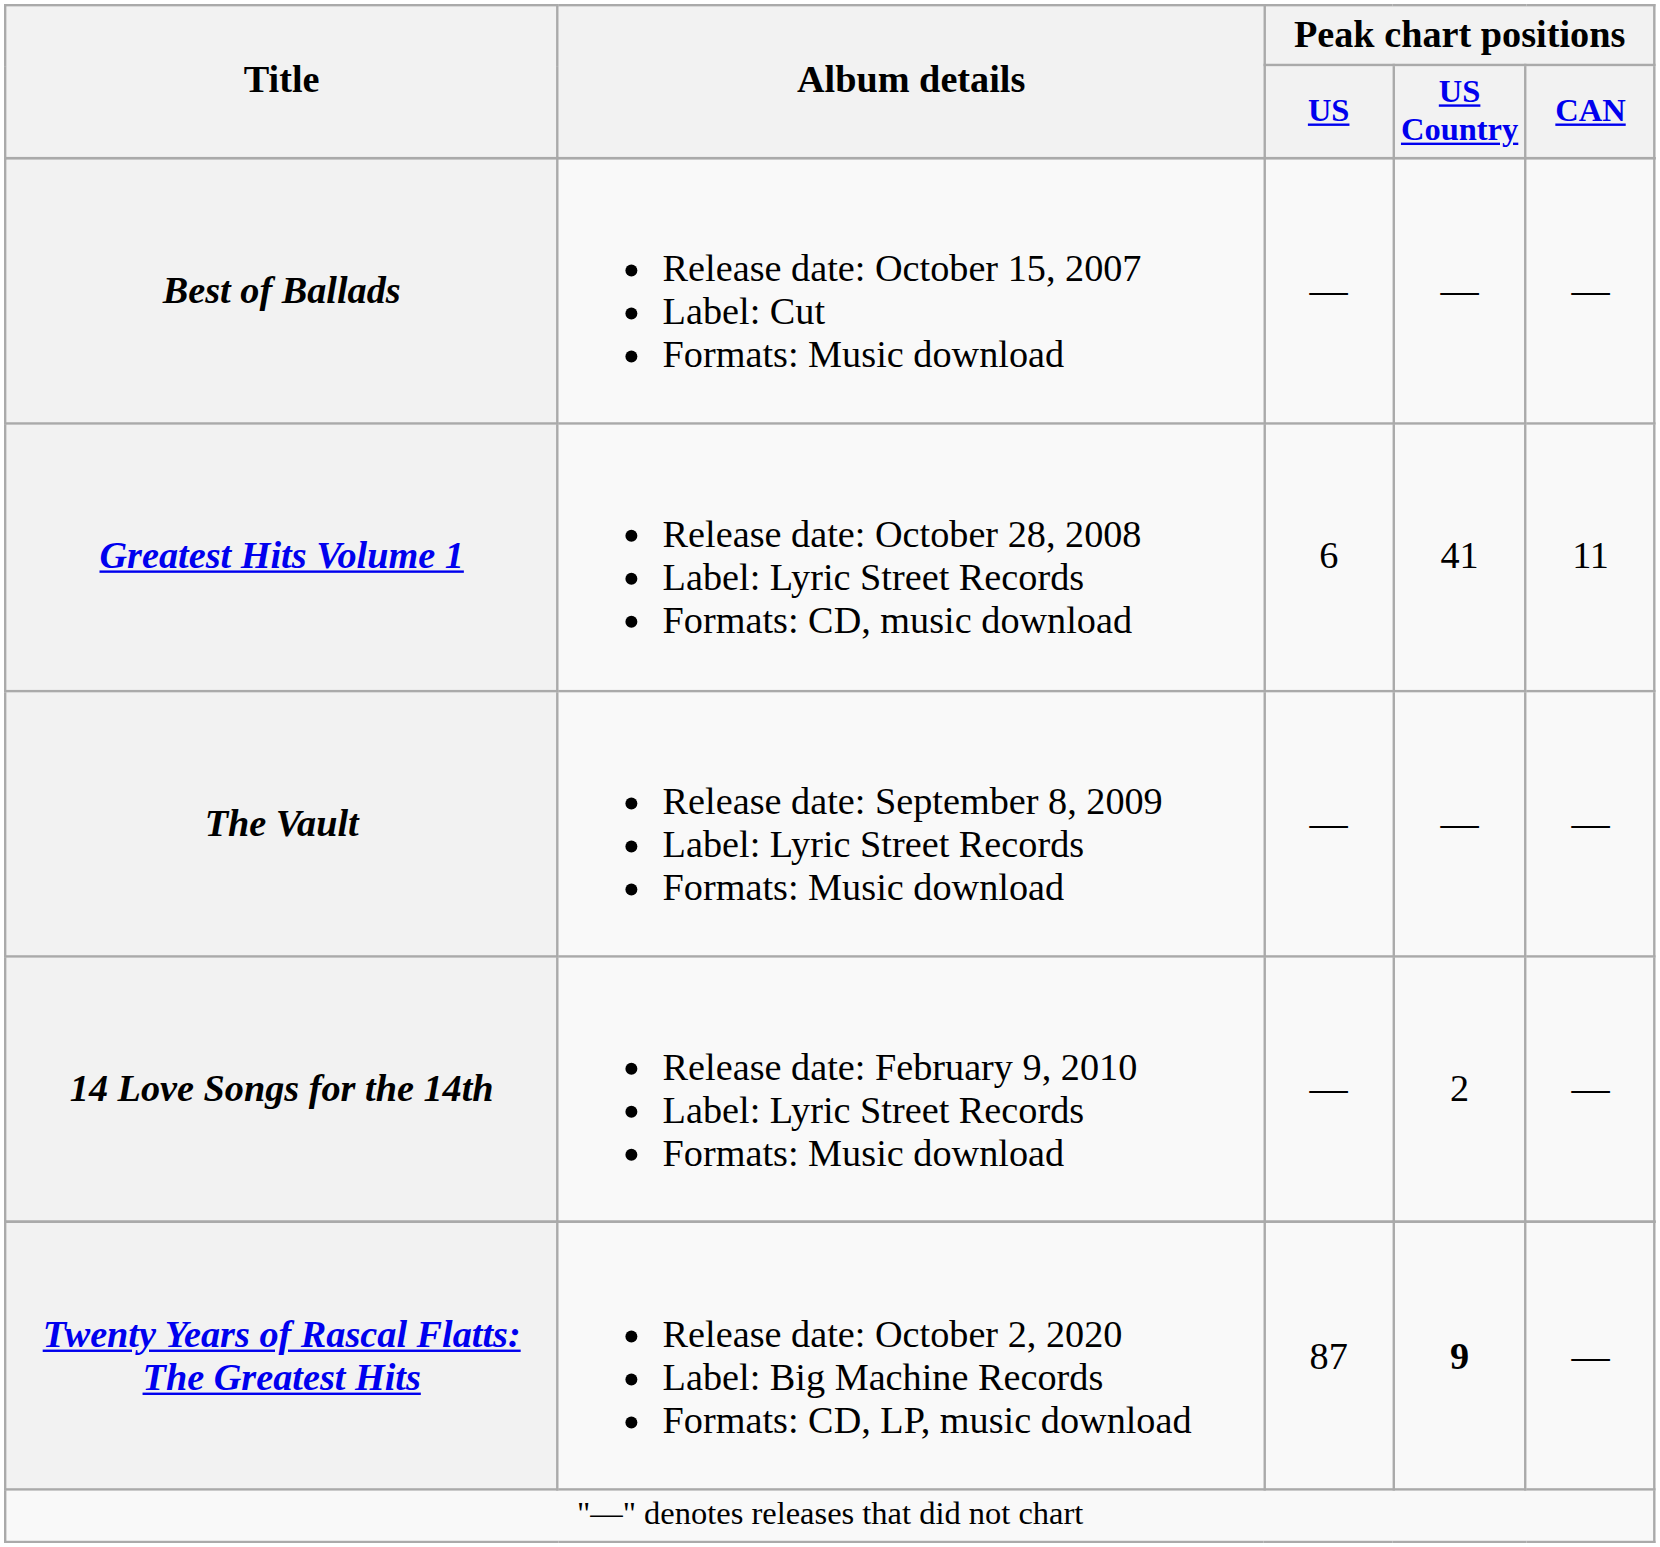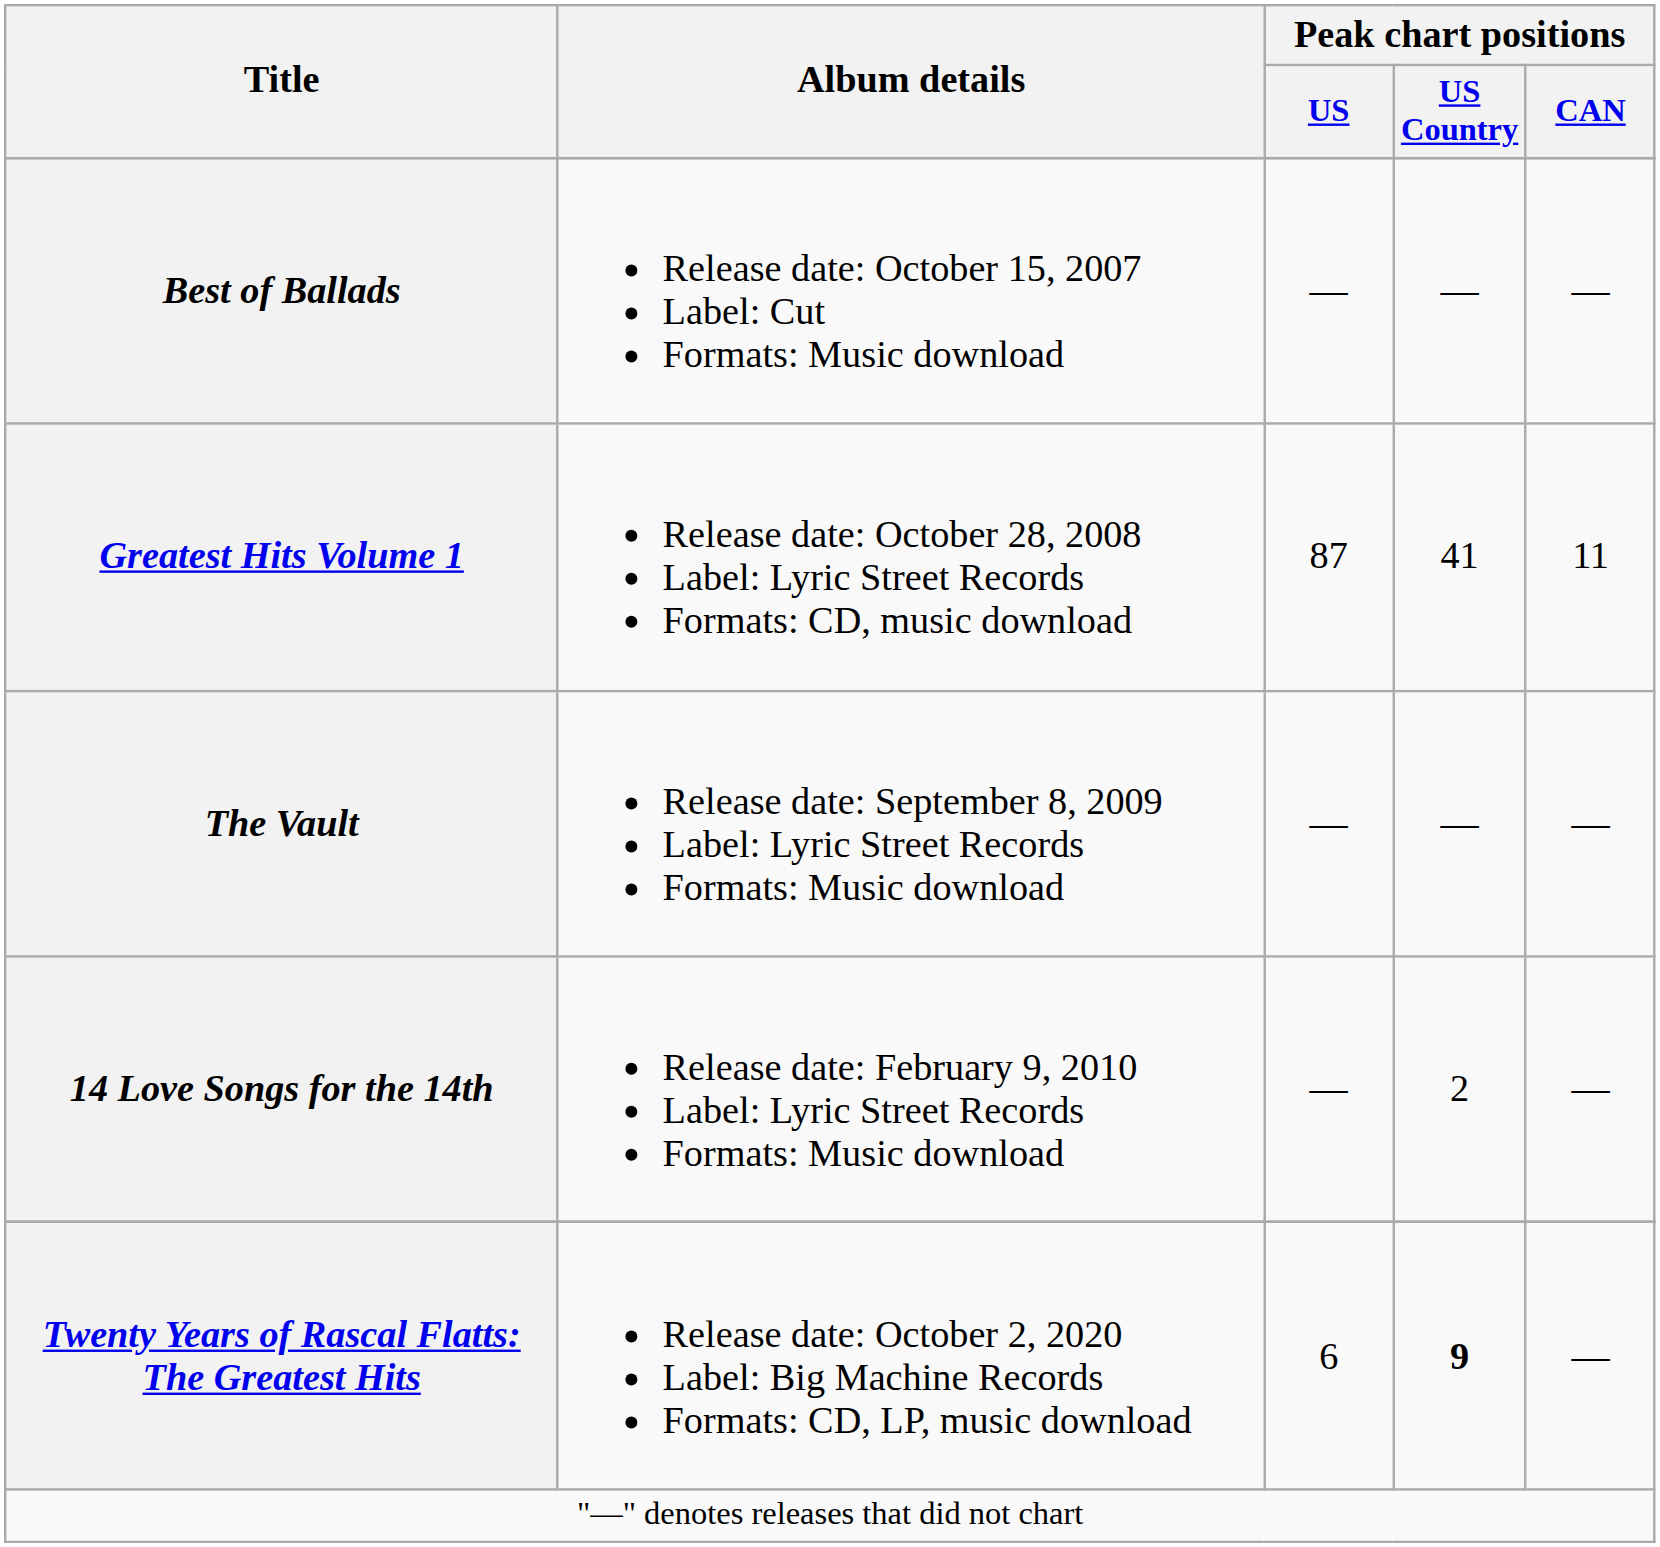(1329, 556) 6 -> (1329, 556) 87
(1329, 1354) 87 -> (1329, 1354) 6
